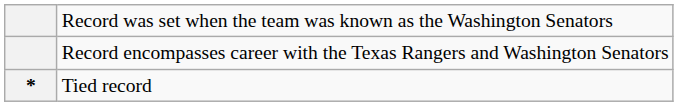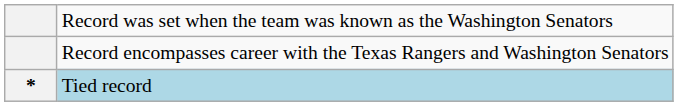(107, 84) no background -> (107, 84) lightblue background
